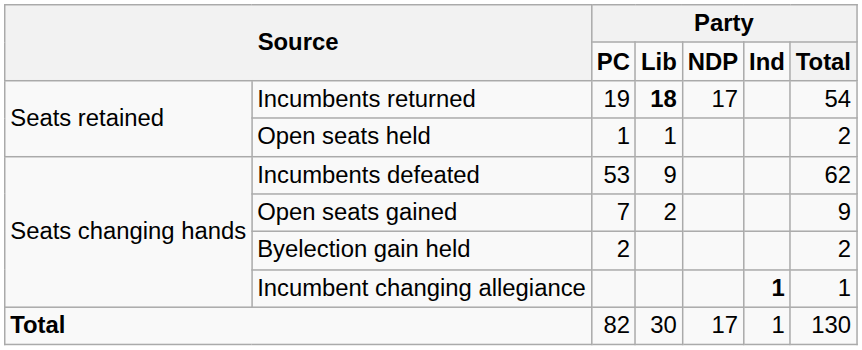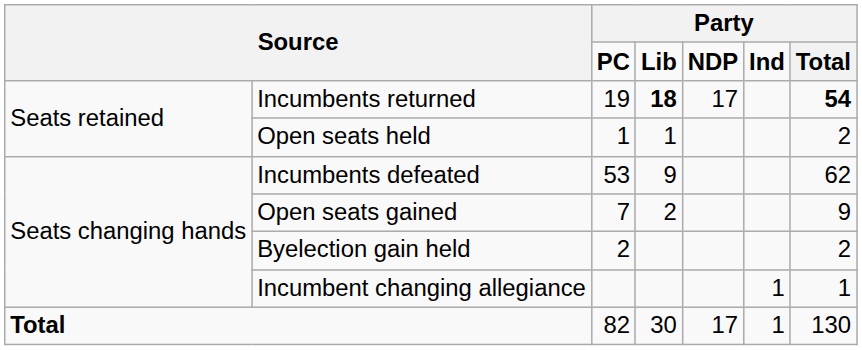(838, 99) normal -> (838, 99) bold
(778, 288) bold -> (778, 288) normal
